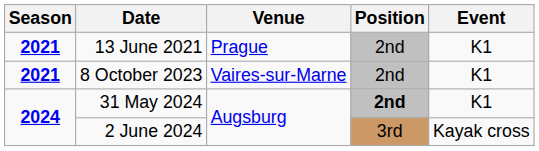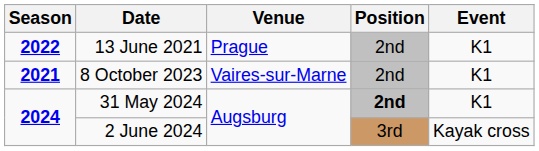(40, 46) 2021 -> (40, 46) 2022
